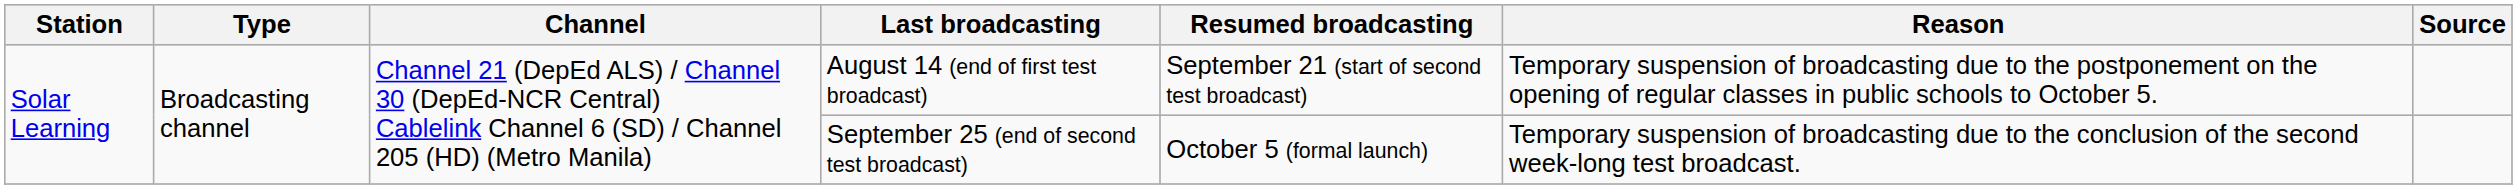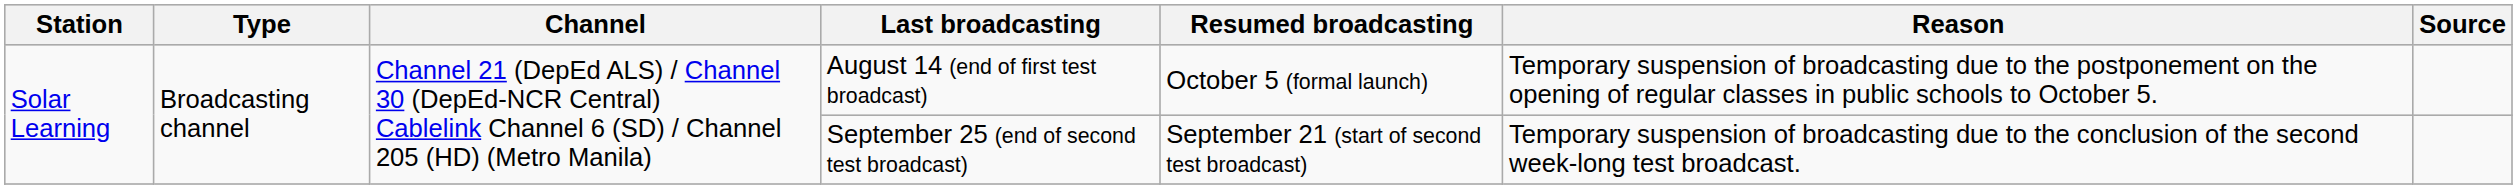(1324, 79) September 21 (start of second test broadcast) -> (1297, 79) October 5 (formal launch)
(1297, 149) October 5 (formal launch) -> (1324, 149) September 21 (start of second test broadcast)
